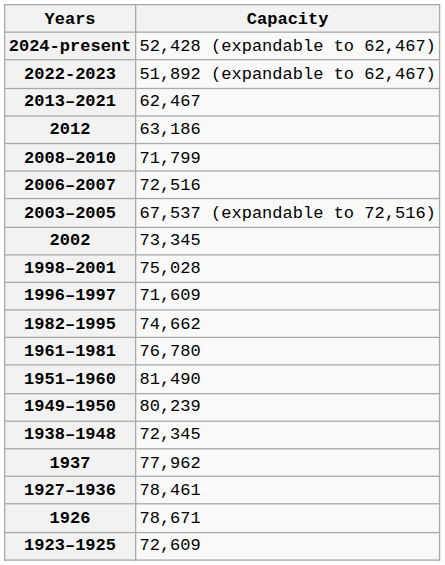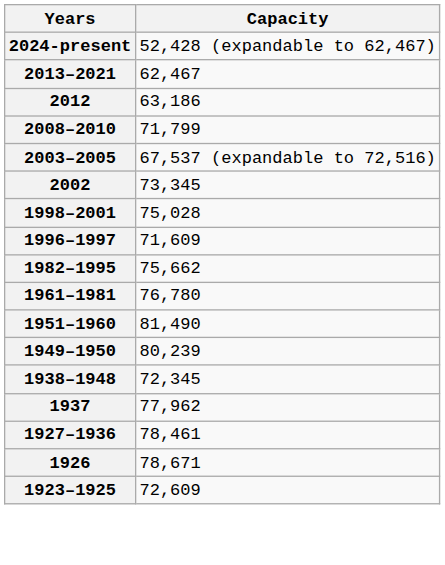- row: (70, 74)
- row: (70, 185)
(170, 324) 74,662 -> (170, 268) 75,662
